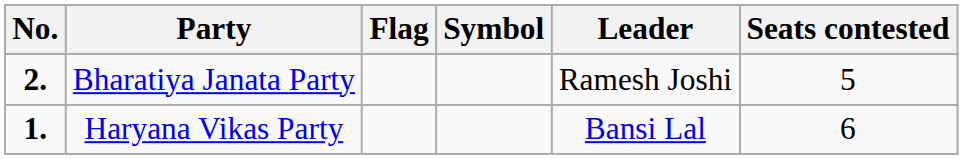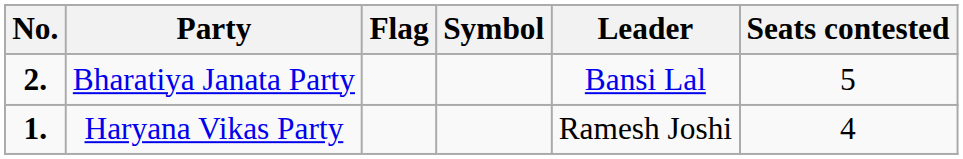(645, 79) Ramesh Joshi -> (645, 79) Bansi Lal
(645, 128) Bansi Lal -> (645, 128) Ramesh Joshi
(848, 128) 6 -> (848, 128) 4
